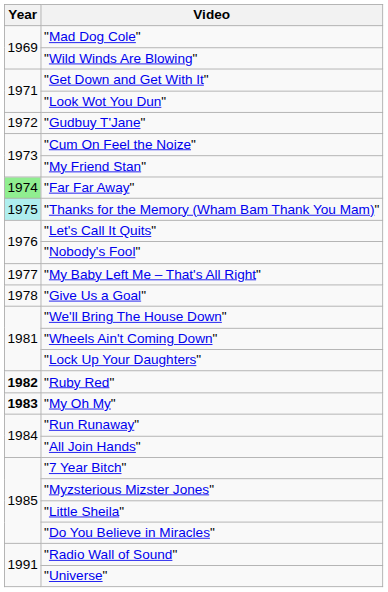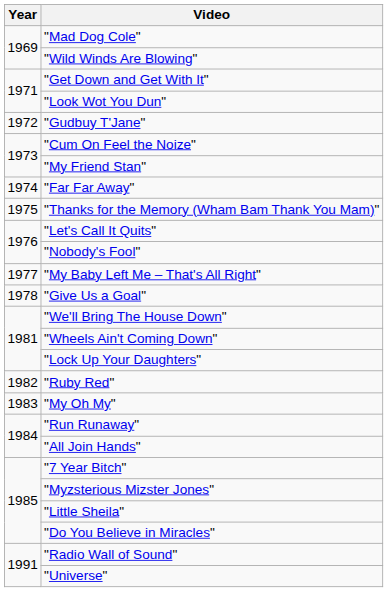(23, 187) lightgreen background -> (23, 187) no background
(23, 209) paleturquoise background -> (23, 209) no background
(23, 381) bold -> (23, 381) normal
(23, 403) bold -> (23, 403) normal
